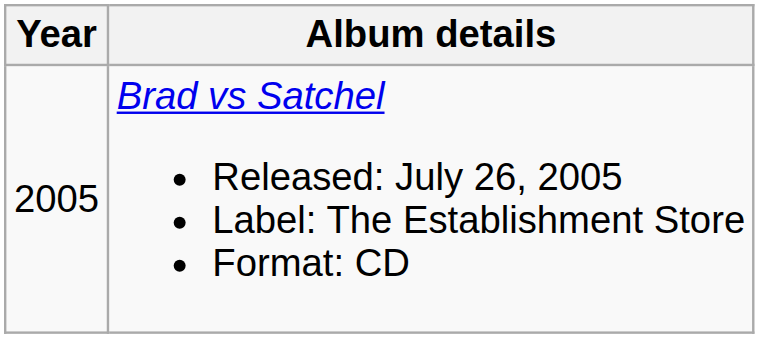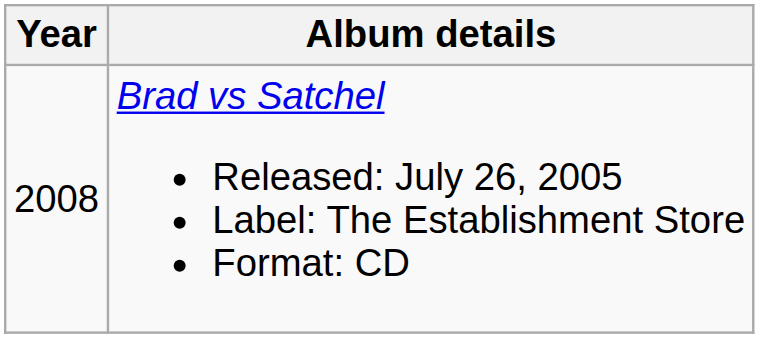(57, 198) 2005 -> (57, 198) 2008
